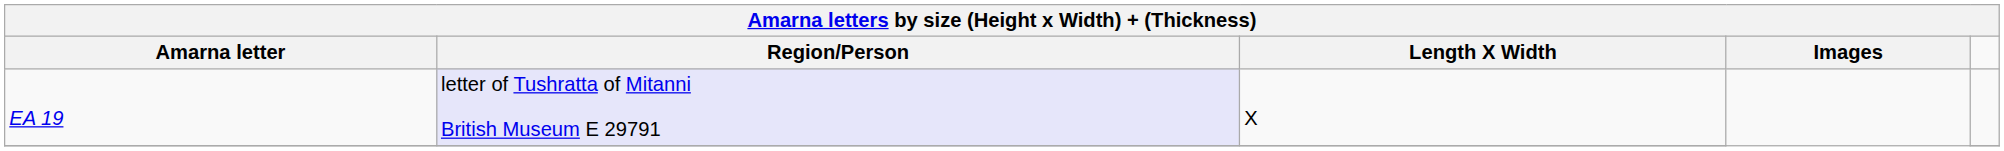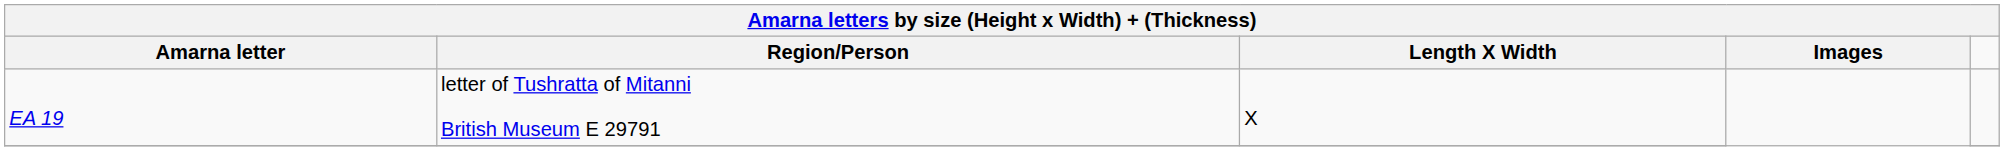(566, 107) lavender background -> (566, 107) no background
